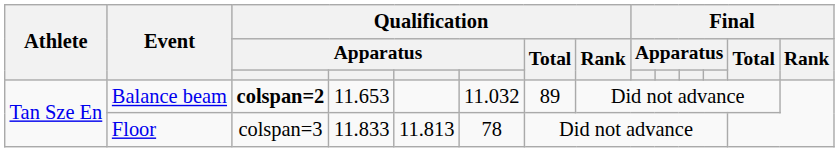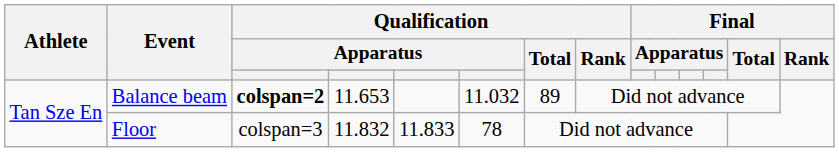(362, 130) 11.833 -> (362, 130) 11.832
(427, 130) 11.813 -> (427, 130) 11.833
